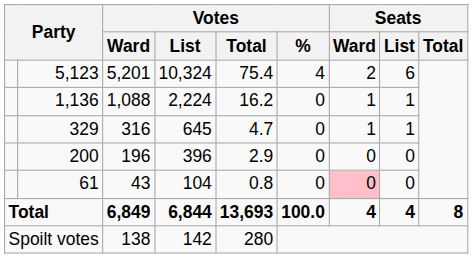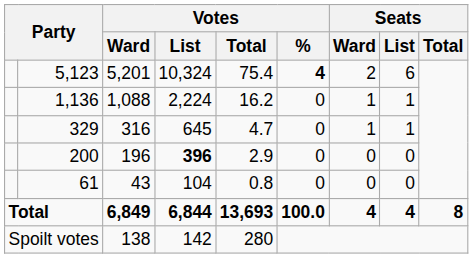(320, 73) normal -> (320, 73) bold
(197, 156) normal -> (197, 156) bold
(371, 184) pink background -> (371, 184) no background
